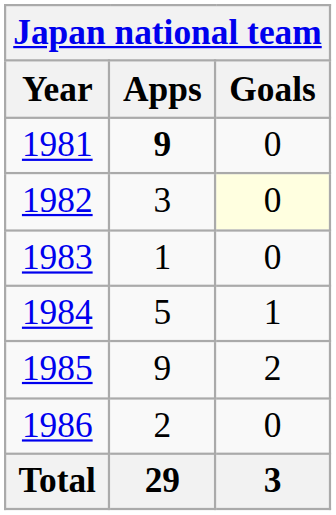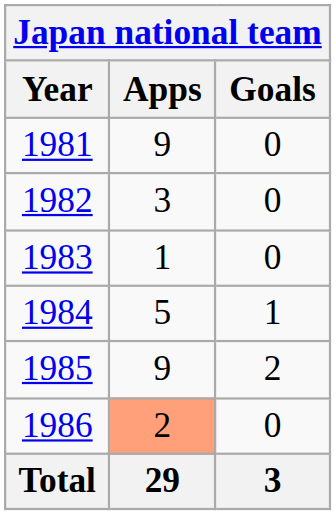(162, 144) bold -> (162, 144) normal
(273, 200) lightyellow background -> (273, 200) no background
(162, 425) no background -> (162, 425) lightsalmon background
